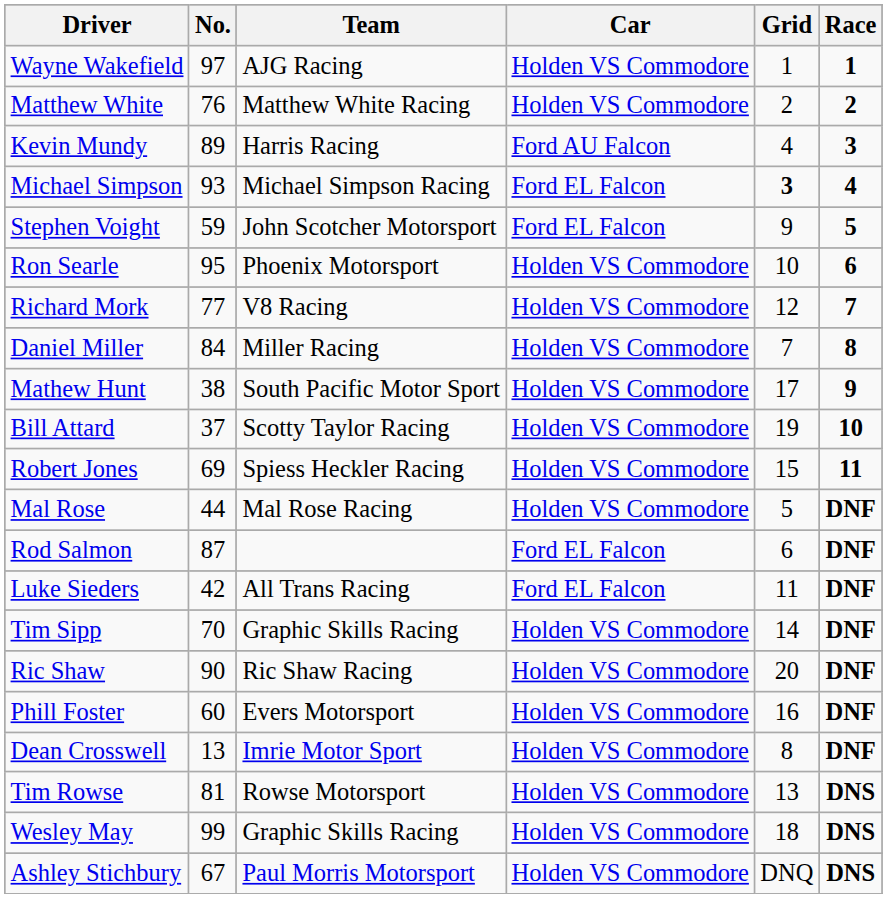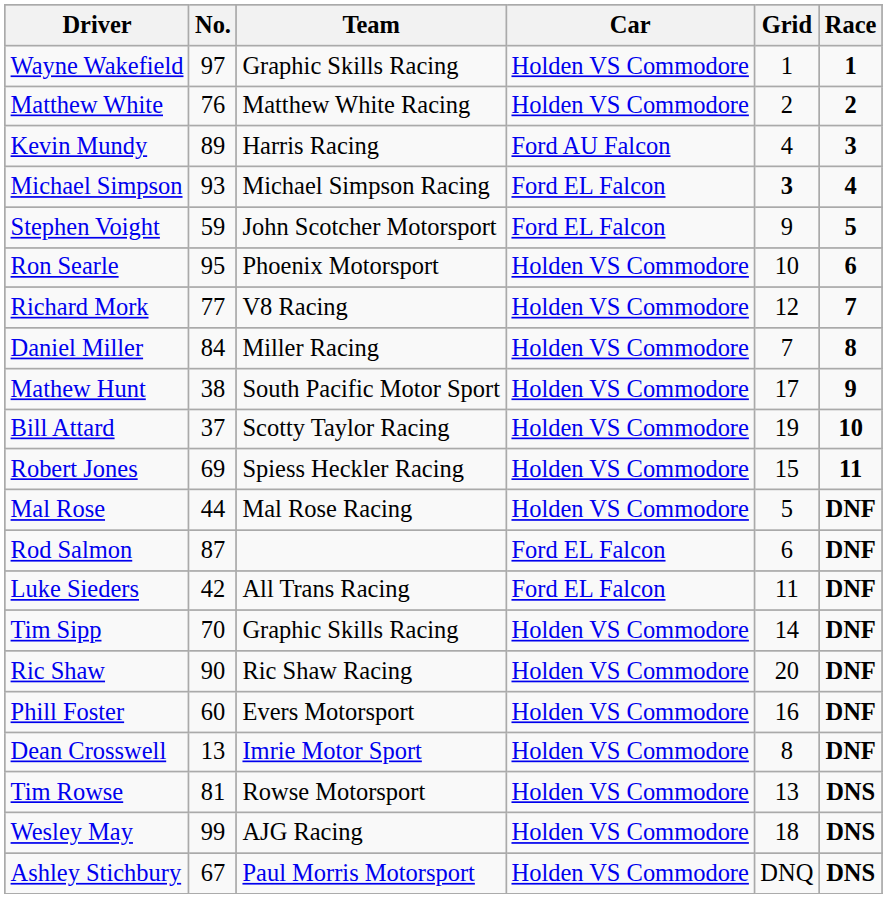(303, 65) AJG Racing -> (350, 65) Graphic Skills Racing
(350, 832) Graphic Skills Racing -> (303, 832) AJG Racing
